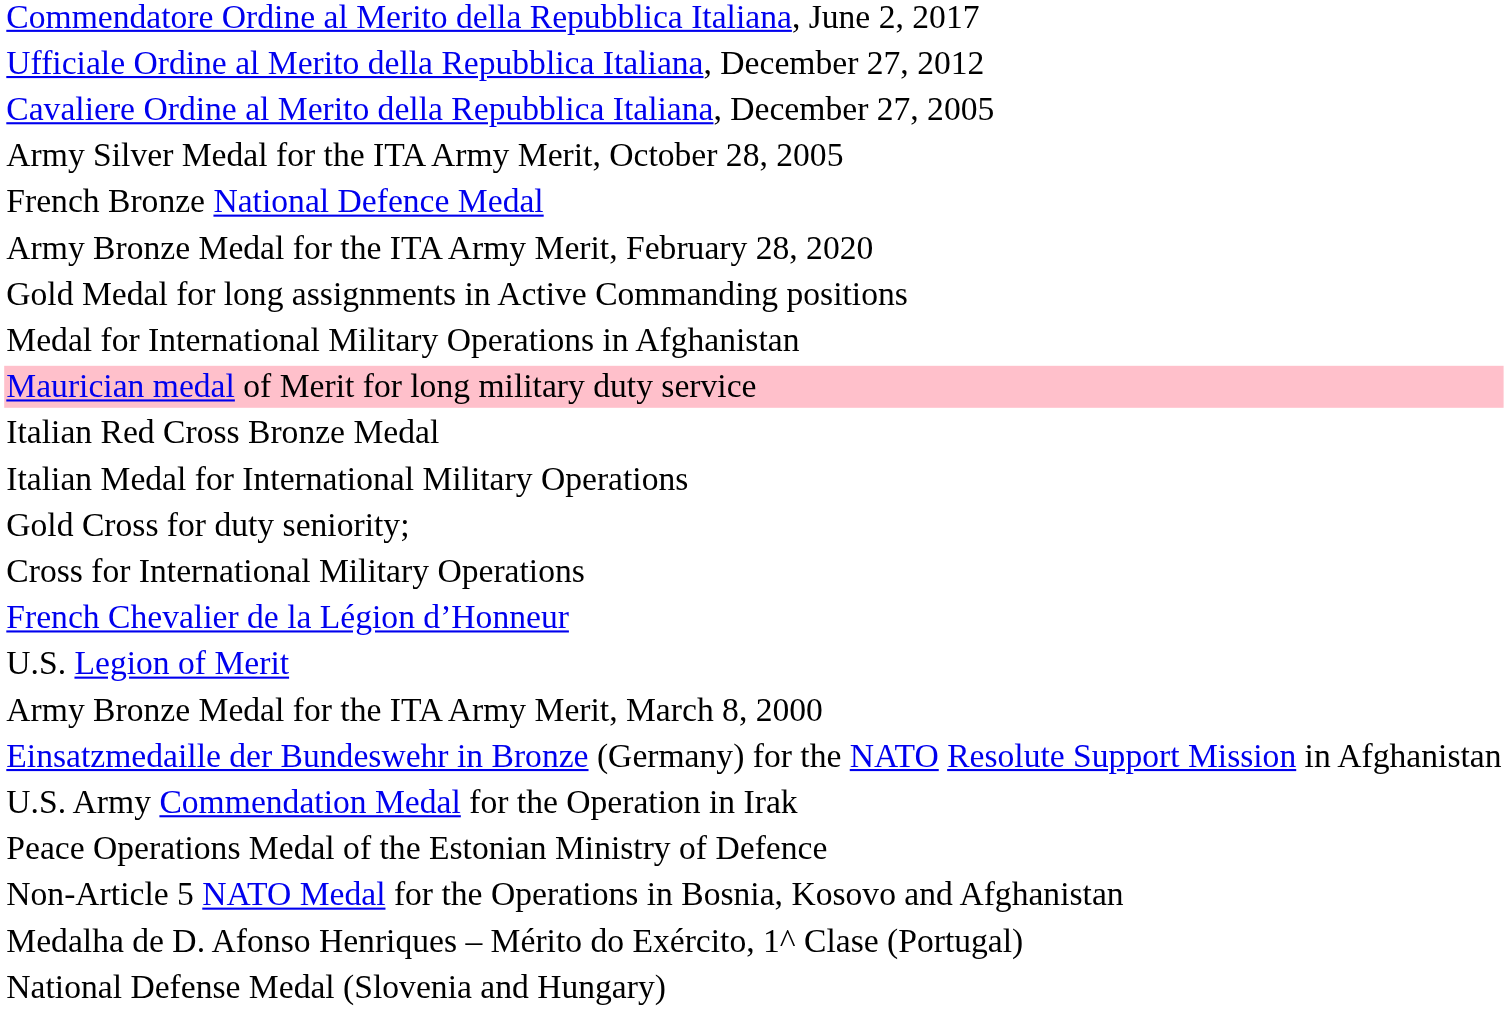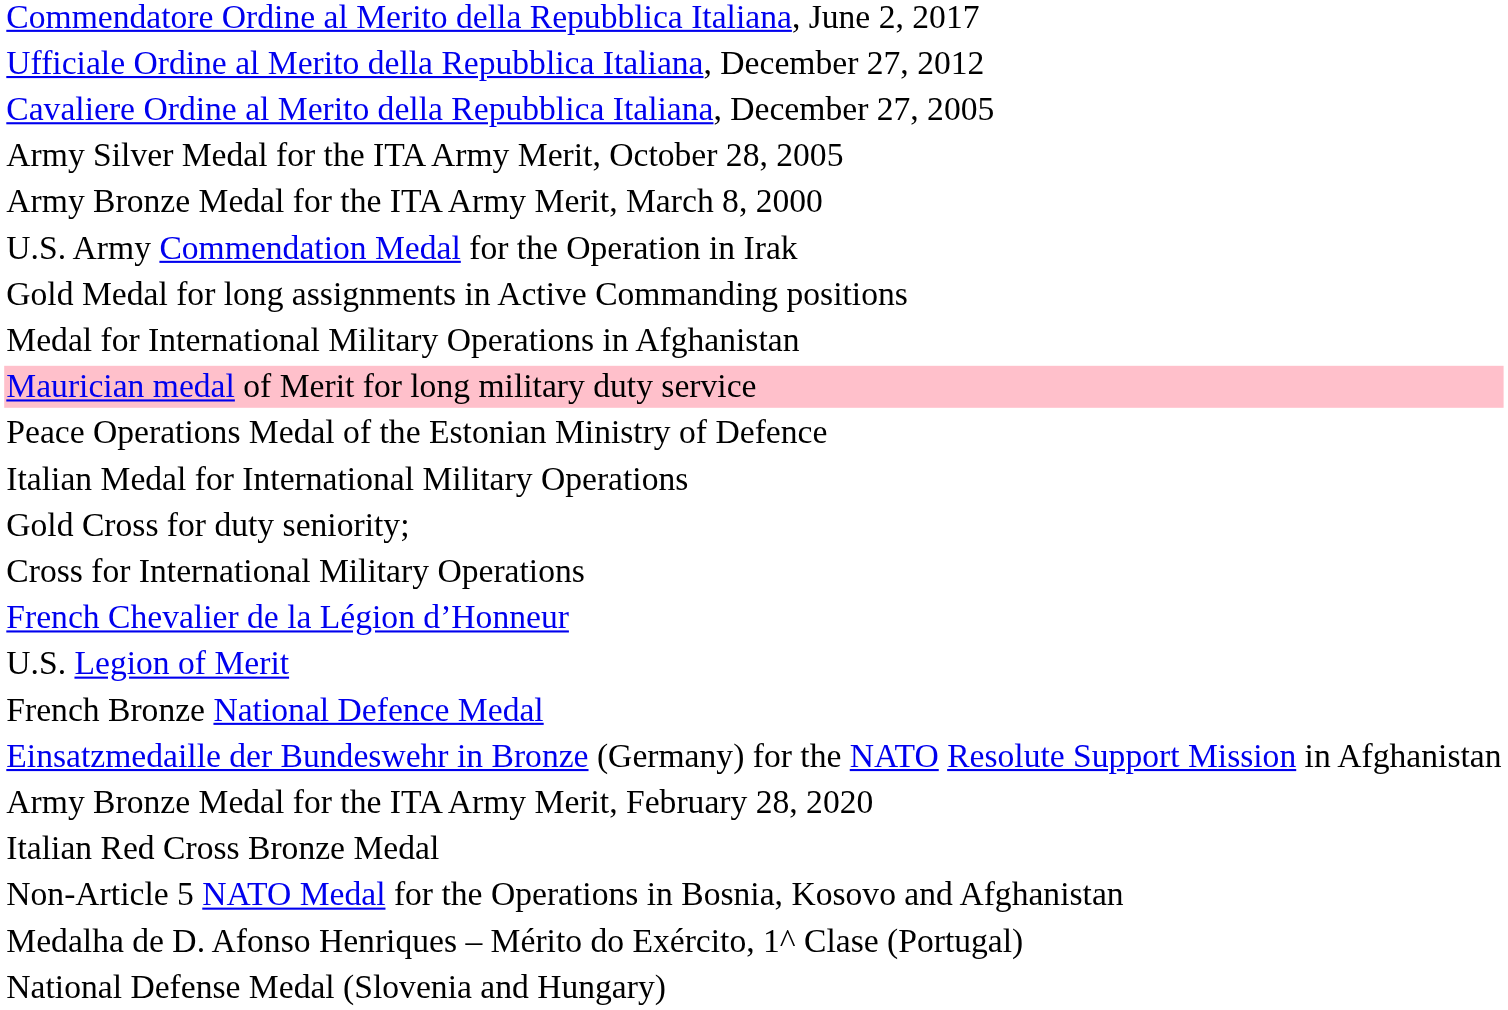(275, 201) French Bronze National Defence Medal -> (415, 201) Army Bronze Medal for the ITA Army Merit, March 8, 2000
(440, 247) Army Bronze Medal for the ITA Army Merit, February 28, 2020 -> (402, 247) U.S. Army Commendation Medal for the Operation in Irak
(223, 432) Italian Red Cross Bronze Medal -> (417, 432) Peace Operations Medal of the Estonian Ministry of Defence
(415, 709) Army Bronze Medal for the ITA Army Merit, March 8, 2000 -> (275, 709) French Bronze National Defence Medal
(402, 802) U.S. Army Commendation Medal for the Operation in Irak -> (440, 802) Army Bronze Medal for the ITA Army Merit, February 28, 2020
(417, 848) Peace Operations Medal of the Estonian Ministry of Defence -> (223, 848) Italian Red Cross Bronze Medal
